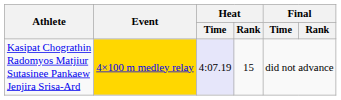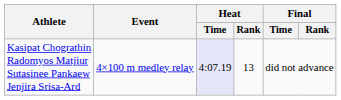(145, 67) gold background -> (145, 67) no background
(248, 67) 15 -> (248, 67) 13
